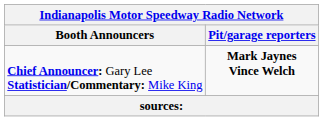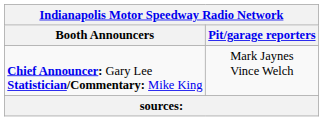(262, 63) bold -> (262, 63) normal
